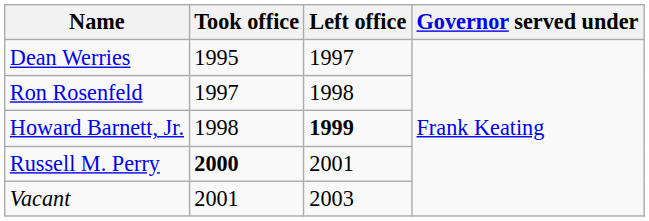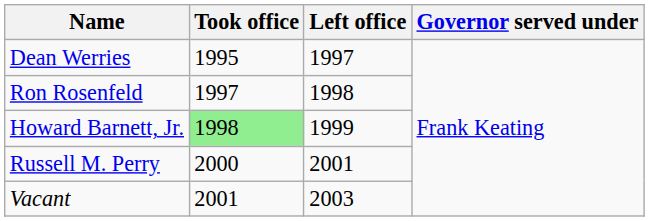(216, 127) no background -> (216, 127) lightgreen background
(332, 127) bold -> (332, 127) normal
(216, 163) bold -> (216, 163) normal
